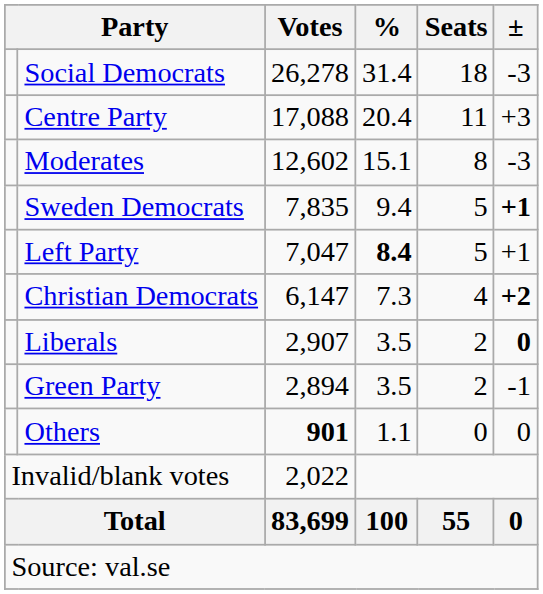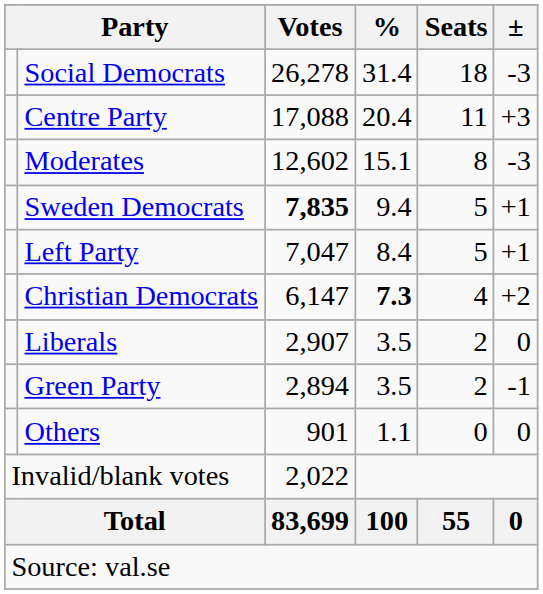(317, 206) normal -> (317, 206) bold
(516, 206) bold -> (516, 206) normal
(394, 251) bold -> (394, 251) normal
(394, 296) normal -> (394, 296) bold
(516, 296) bold -> (516, 296) normal
(524, 341) bold -> (524, 341) normal
(328, 431) bold -> (328, 431) normal
